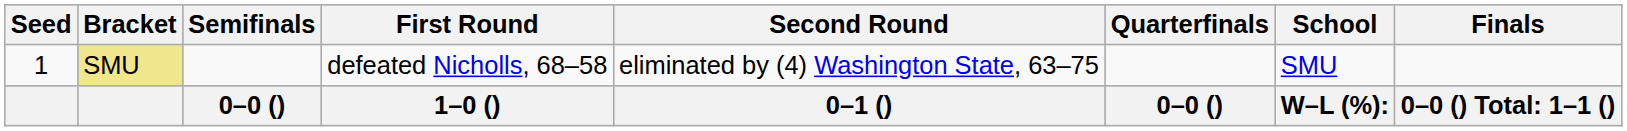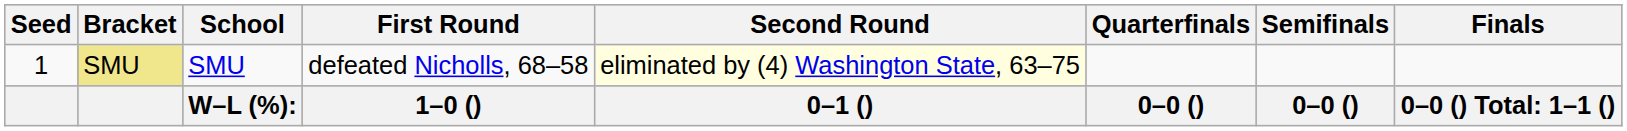columns swapped: (1335, 24) <-> (252, 24)
(859, 65) no background -> (840, 65) lightyellow background
